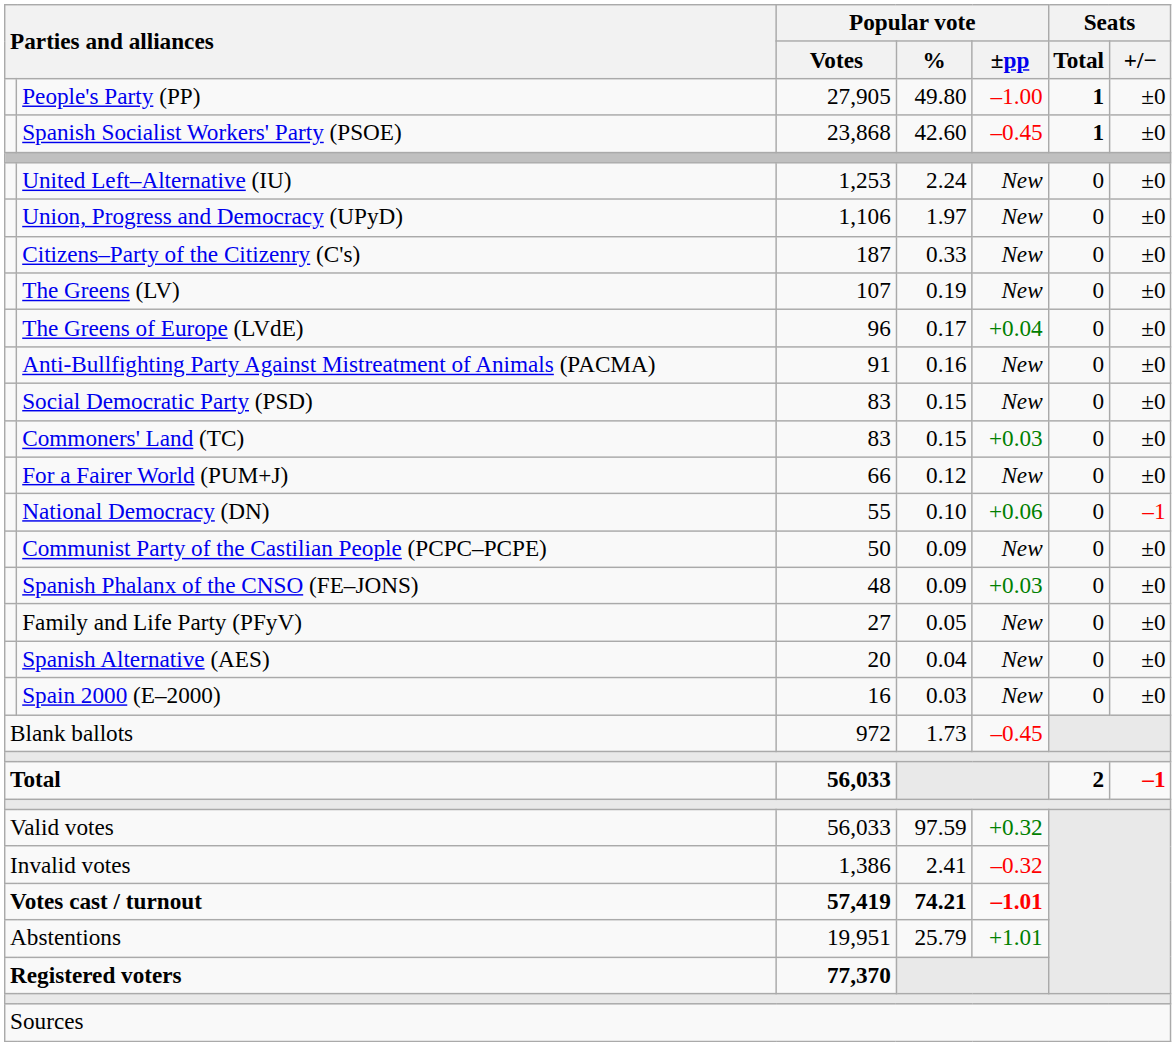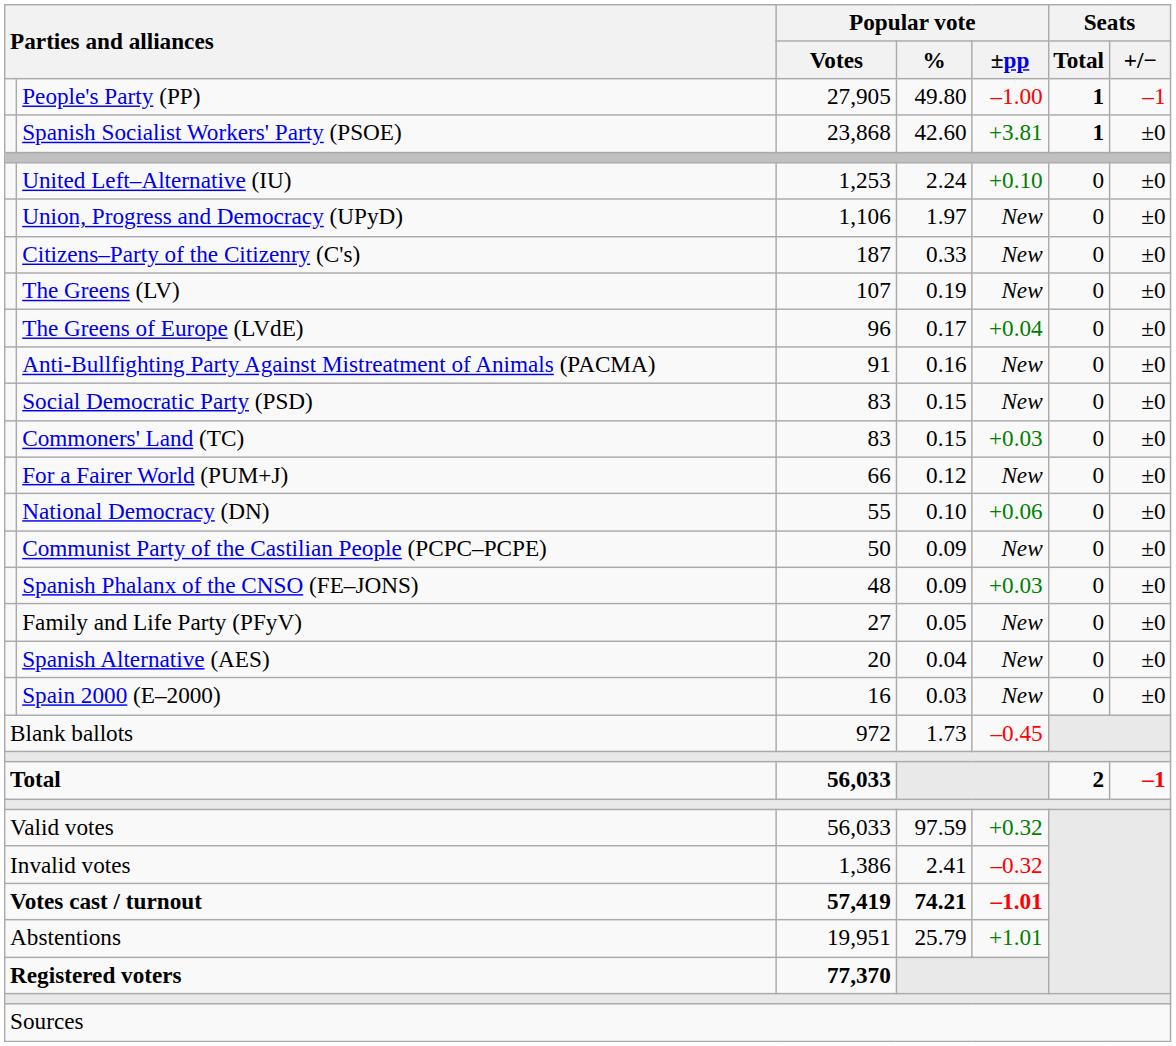(1153, 96) ±0 -> (1154, 96) –1
(1017, 133) –0.45 -> (1016, 133) +3.81
(1022, 180) New -> (1016, 180) +0.10
(1154, 511) –1 -> (1153, 511) ±0
